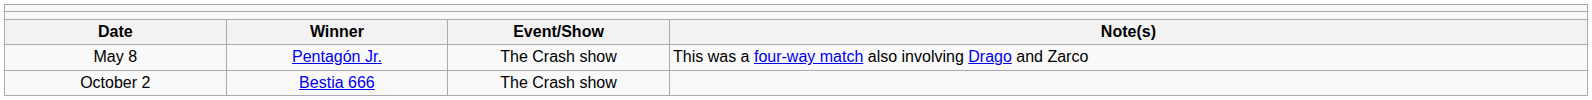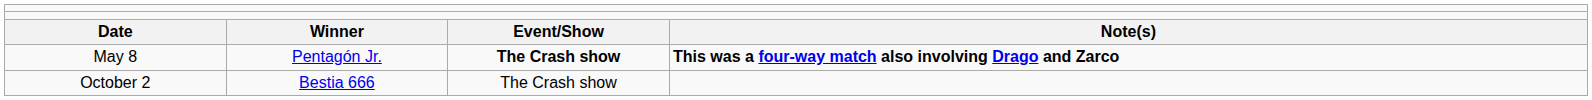(559, 57) normal -> (559, 57) bold
(881, 57) normal -> (896, 57) bold
